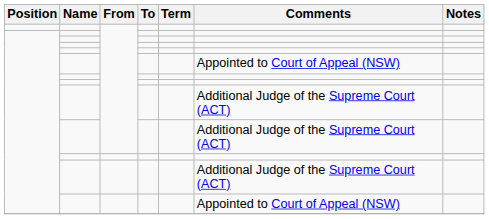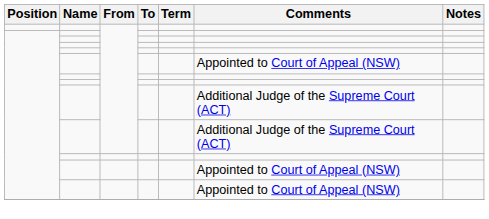(306, 176) Additional Judge of the Supreme Court (ACT) -> (298, 169) Appointed to Court of Appeal (NSW)
